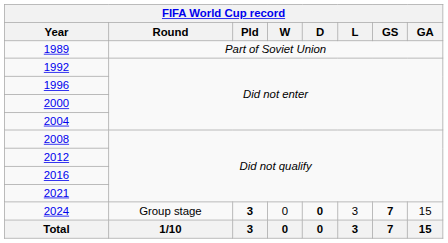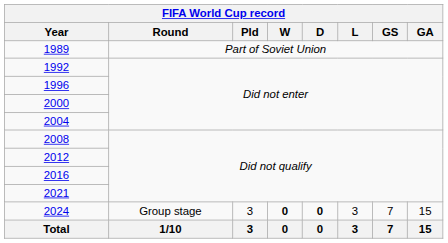(250, 211) bold -> (250, 211) normal
(285, 211) normal -> (285, 211) bold
(390, 211) bold -> (390, 211) normal
